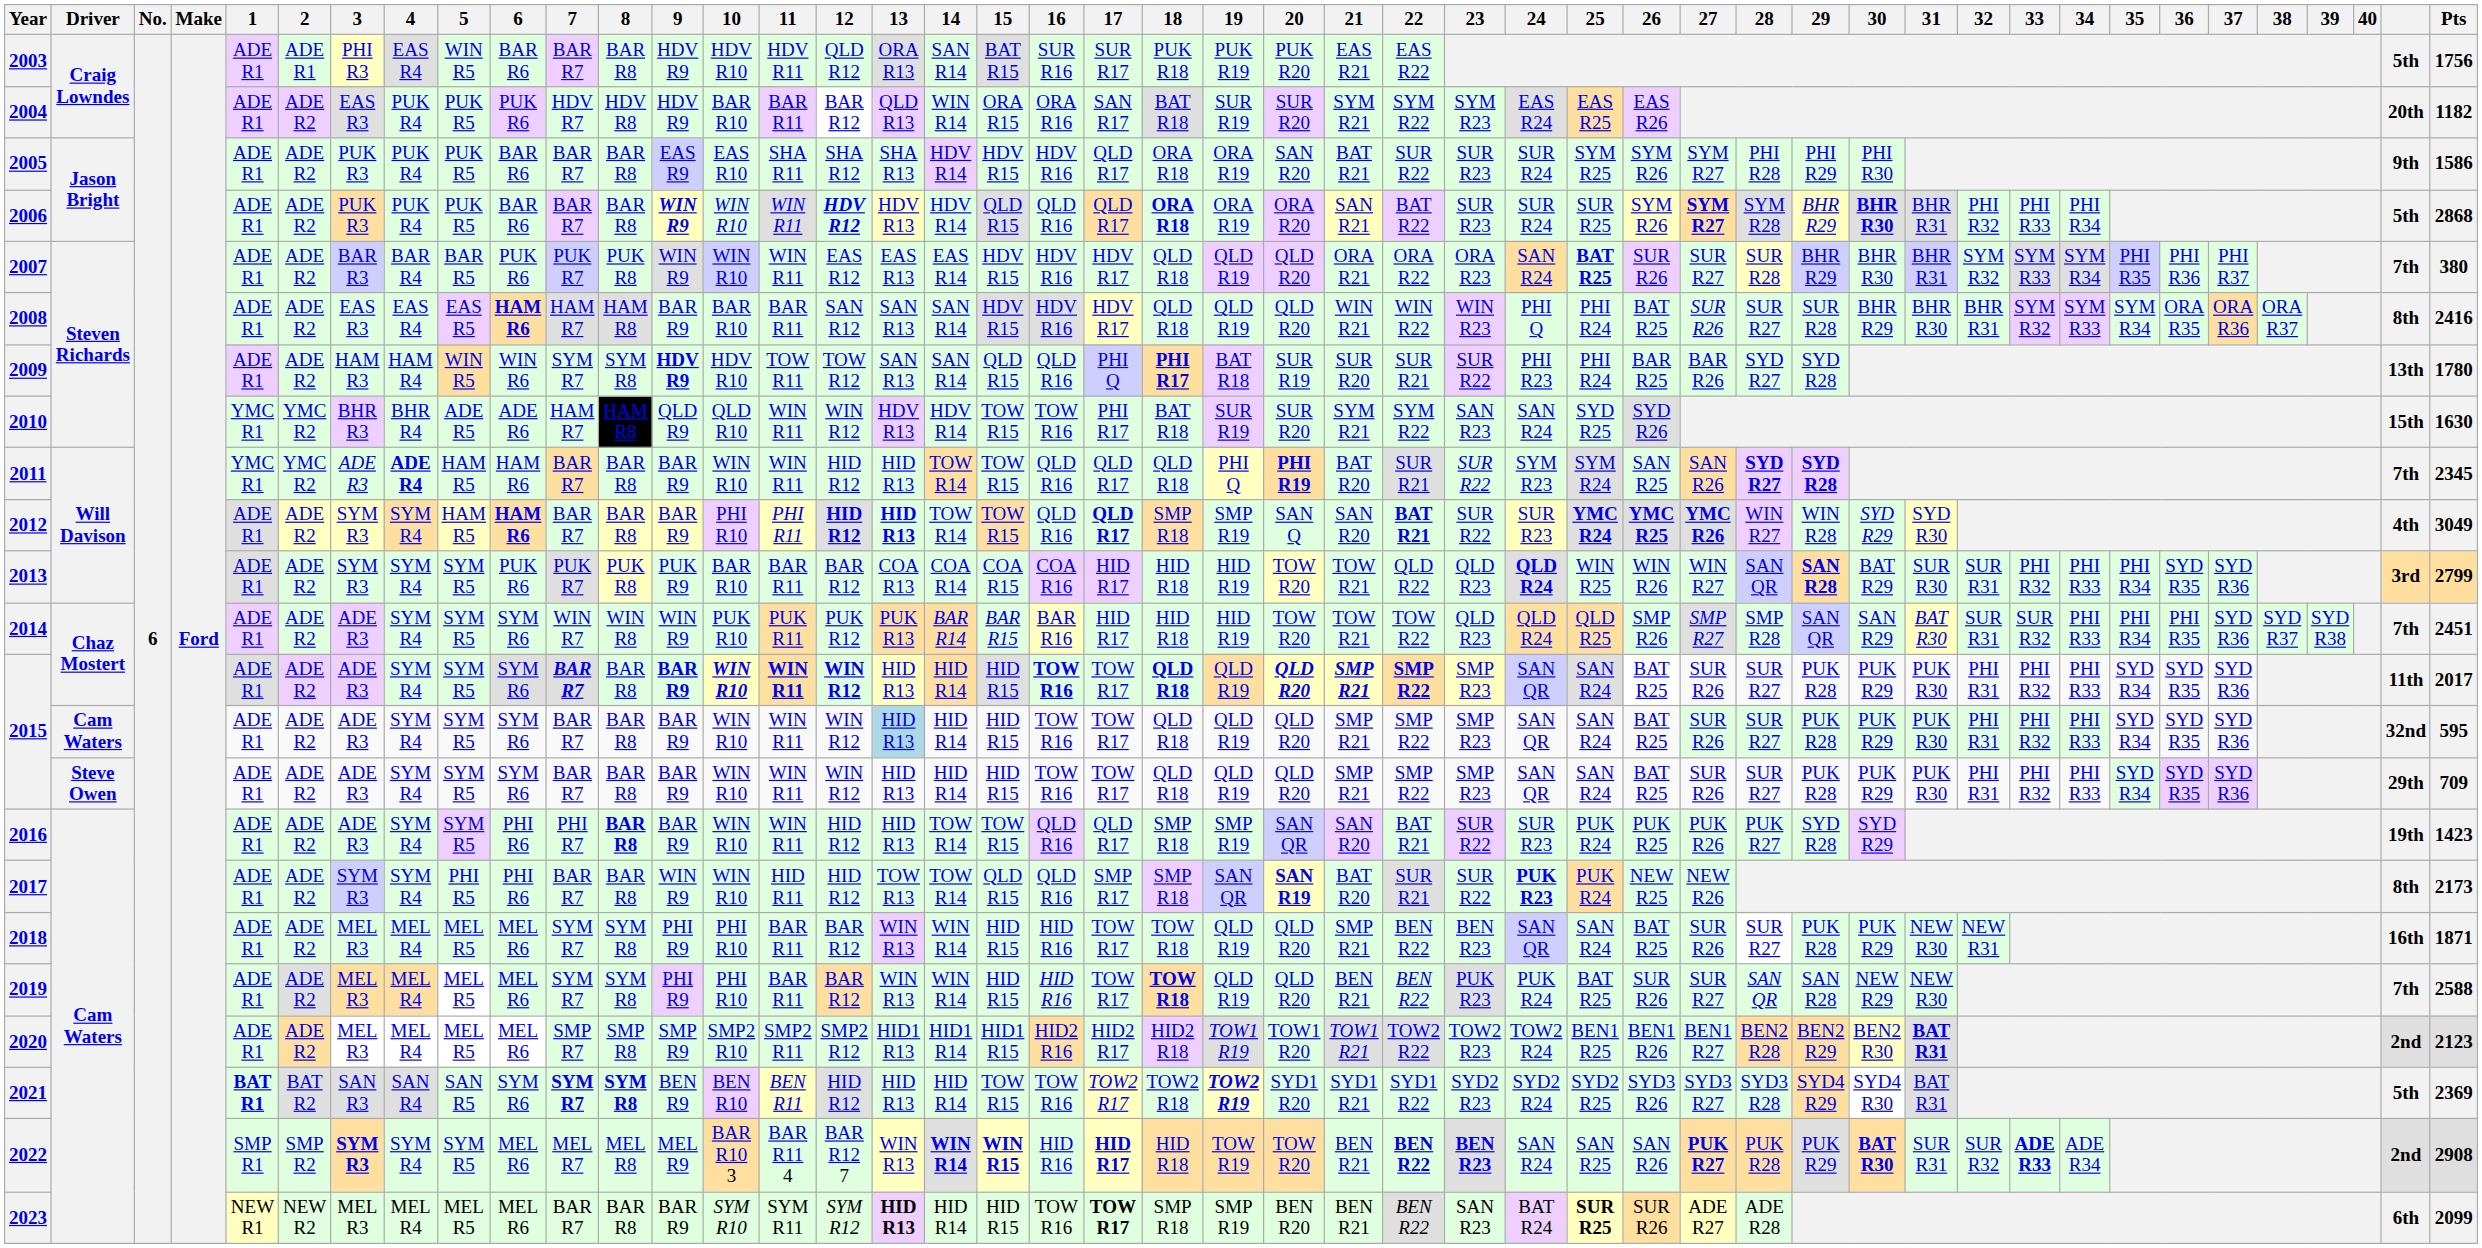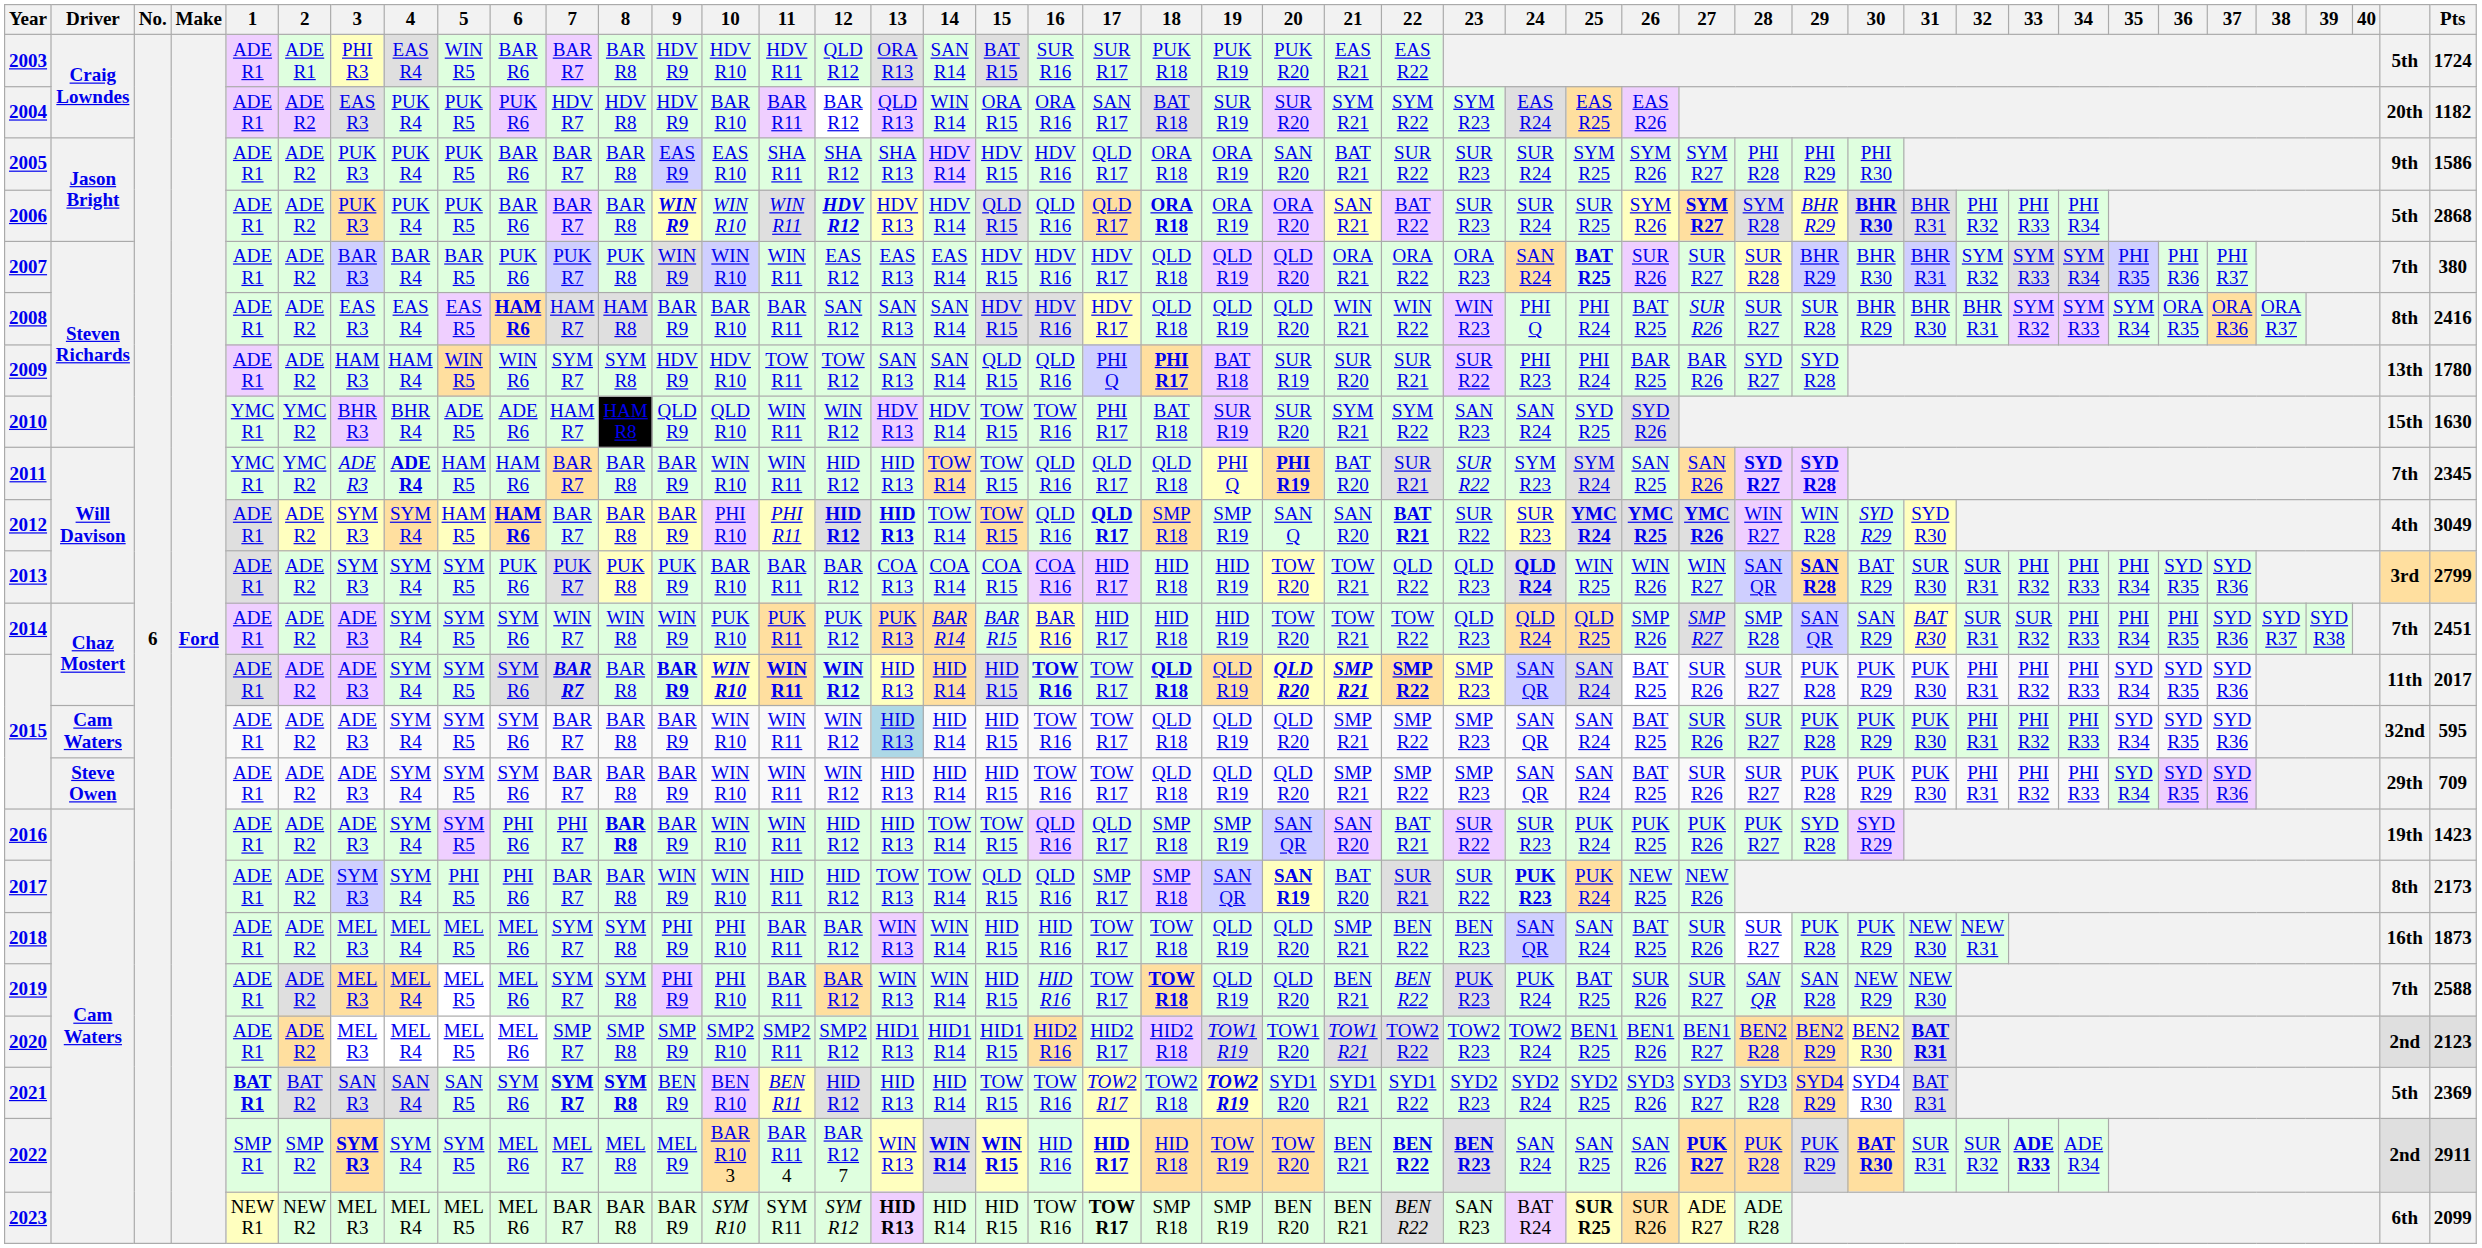(2454, 60) 1756 -> (2453, 60) 1724
(678, 370) bold -> (677, 370) normal
(2454, 937) 1871 -> (2453, 937) 1873
(2454, 1155) 2908 -> (2453, 1155) 2911
